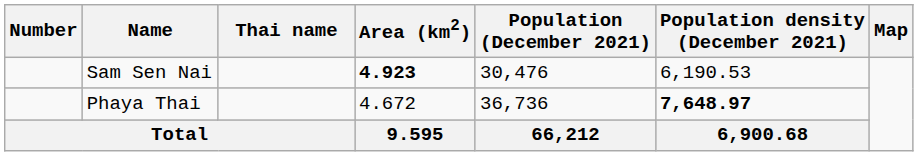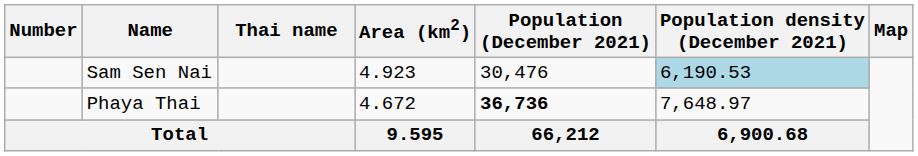(415, 73) bold -> (415, 73) normal
(762, 73) no background -> (762, 73) lightblue background
(566, 104) normal -> (566, 104) bold
(762, 104) bold -> (762, 104) normal
